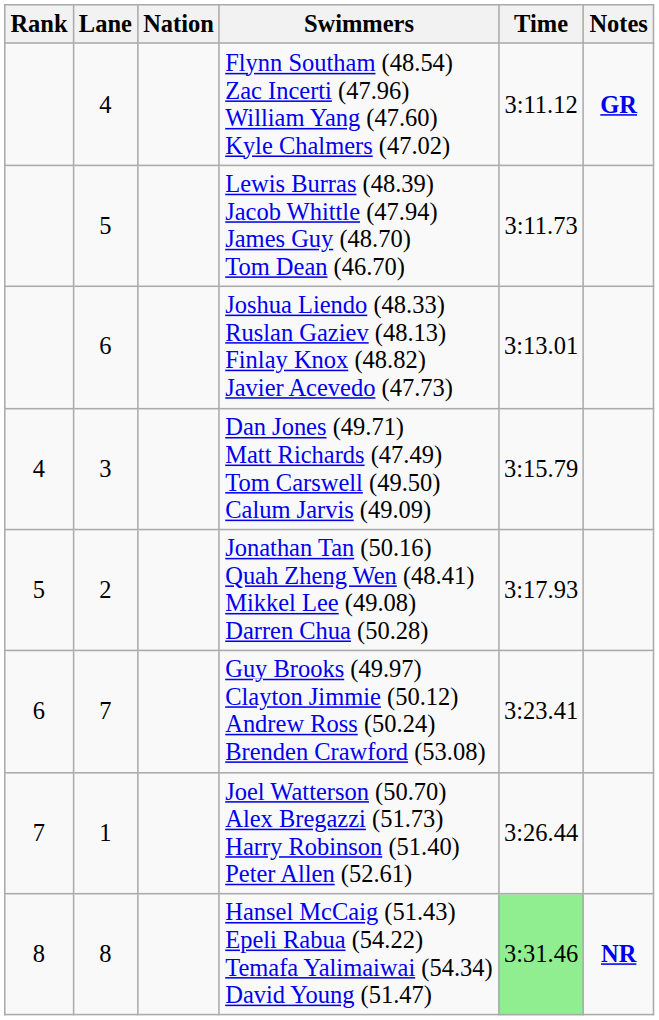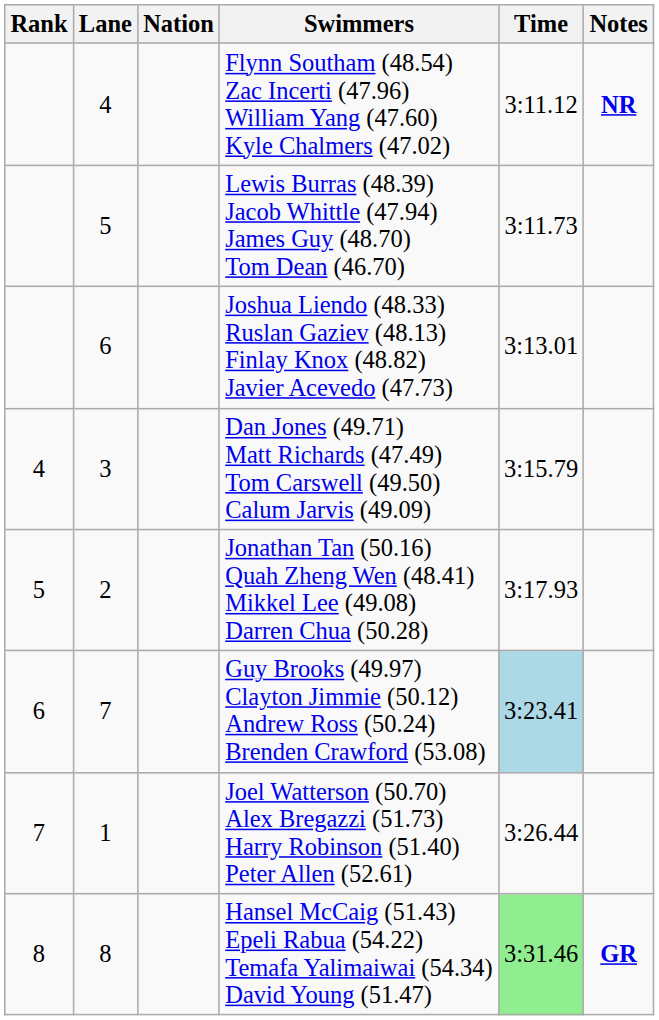(619, 104) GR -> (619, 104) NR
(541, 711) no background -> (541, 711) lightblue background
(619, 954) NR -> (619, 954) GR
